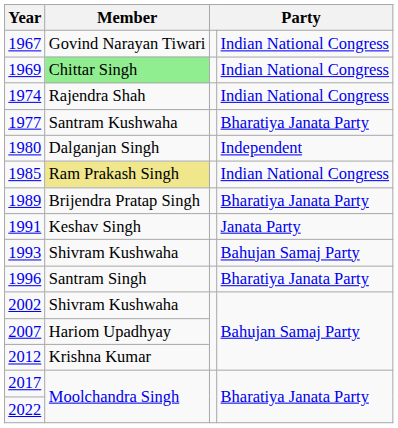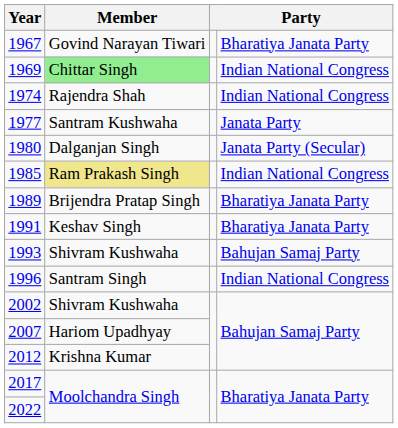(305, 43) Indian National Congress -> (295, 43) Bharatiya Janata Party
(295, 122) Bharatiya Janata Party -> (261, 122) Janata Party
(261, 148) Independent -> (293, 148) Janata Party (Secular)
(261, 226) Janata Party -> (295, 226) Bharatiya Janata Party
(295, 278) Bharatiya Janata Party -> (305, 278) Indian National Congress
